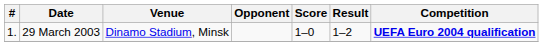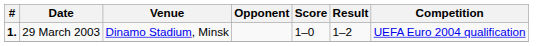(12, 32) normal -> (12, 32) bold
(455, 32) bold -> (450, 32) normal
